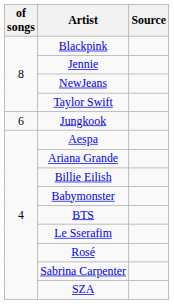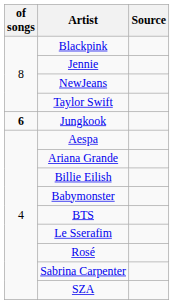(21, 121) normal -> (21, 121) bold
